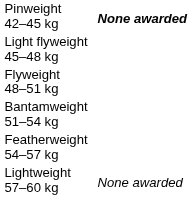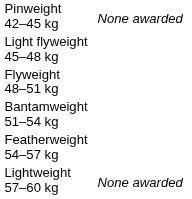(142, 18) bold -> (140, 18) normal
